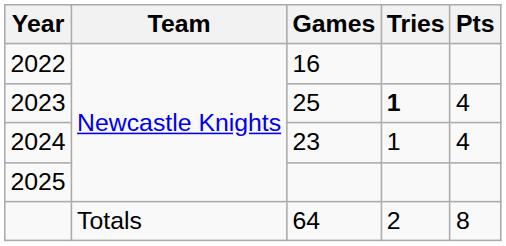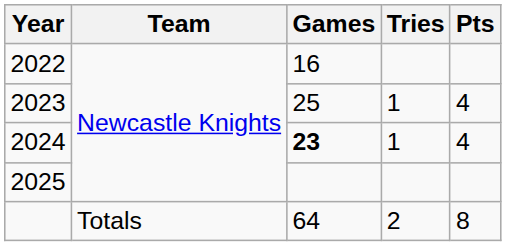(394, 102) bold -> (394, 102) normal
(306, 142) normal -> (306, 142) bold
